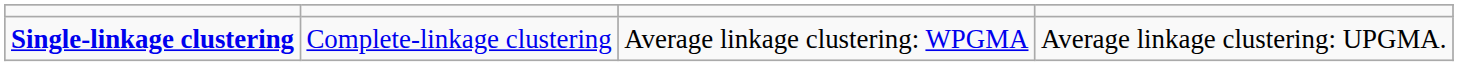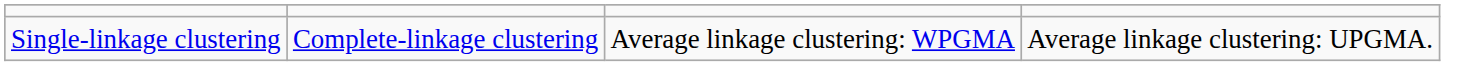(153, 38) bold -> (146, 38) normal
